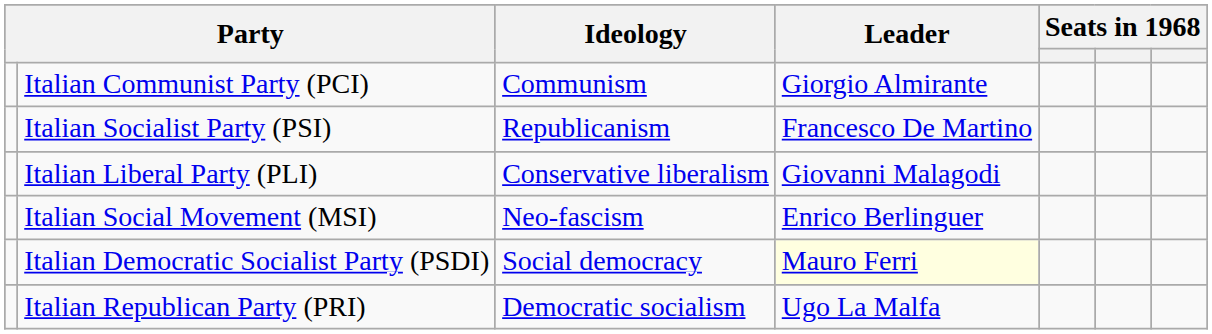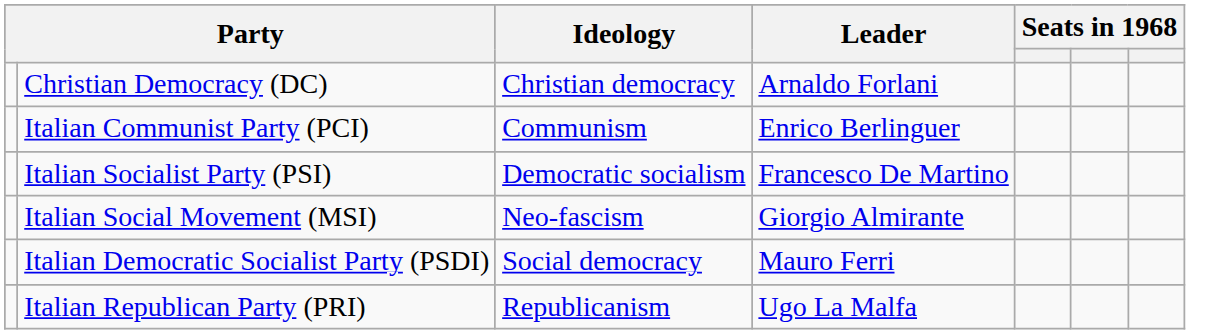+ row: (176, 84)
(885, 84) Giorgio Almirante -> (859, 128) Enrico Berlinguer
(586, 128) Republicanism -> (624, 172) Democratic socialism
- row: (171, 172)
(882, 217) Enrico Berlinguer -> (861, 217) Giorgio Almirante
(850, 261) lightyellow background -> (826, 261) no background
(624, 306) Democratic socialism -> (586, 306) Republicanism
